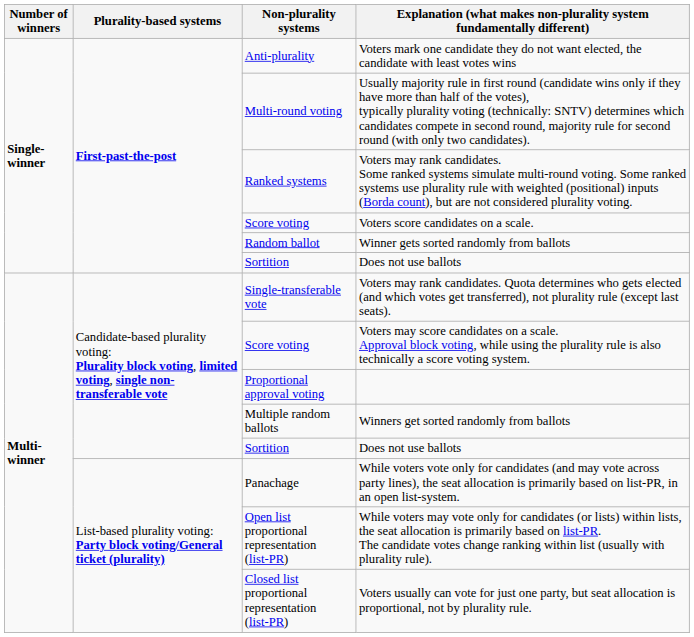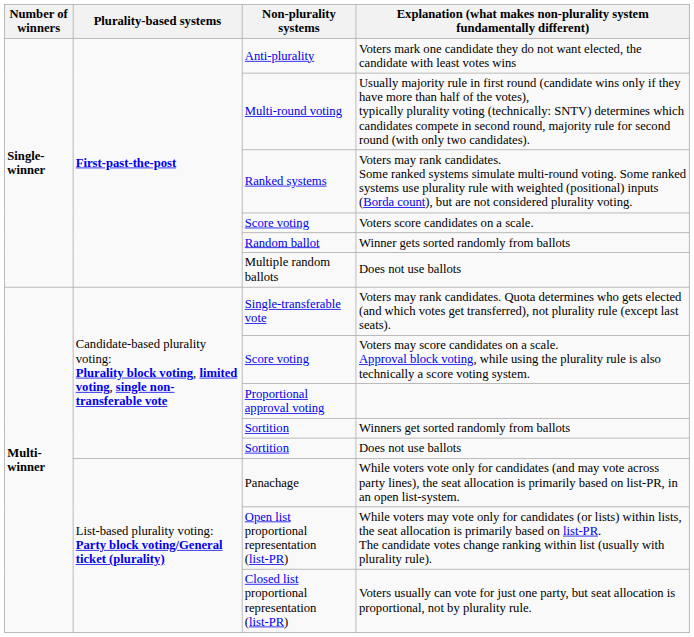(267, 262) Sortition -> (287, 269) Multiple random ballots
(287, 421) Multiple random ballots -> (267, 428) Sortition
